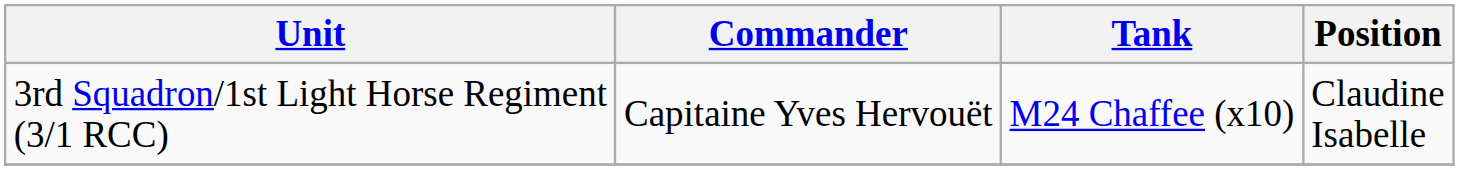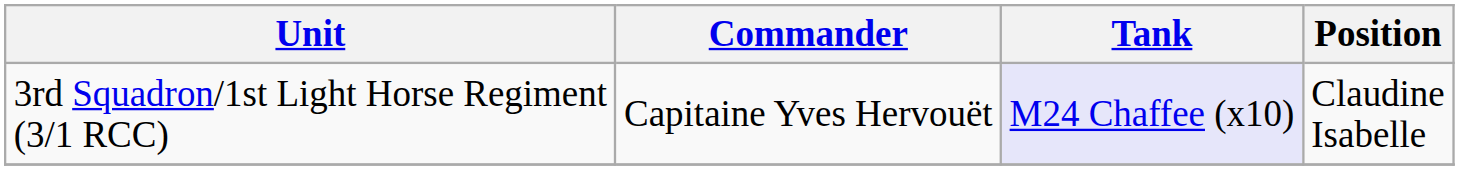(1152, 113) no background -> (1152, 113) lavender background
